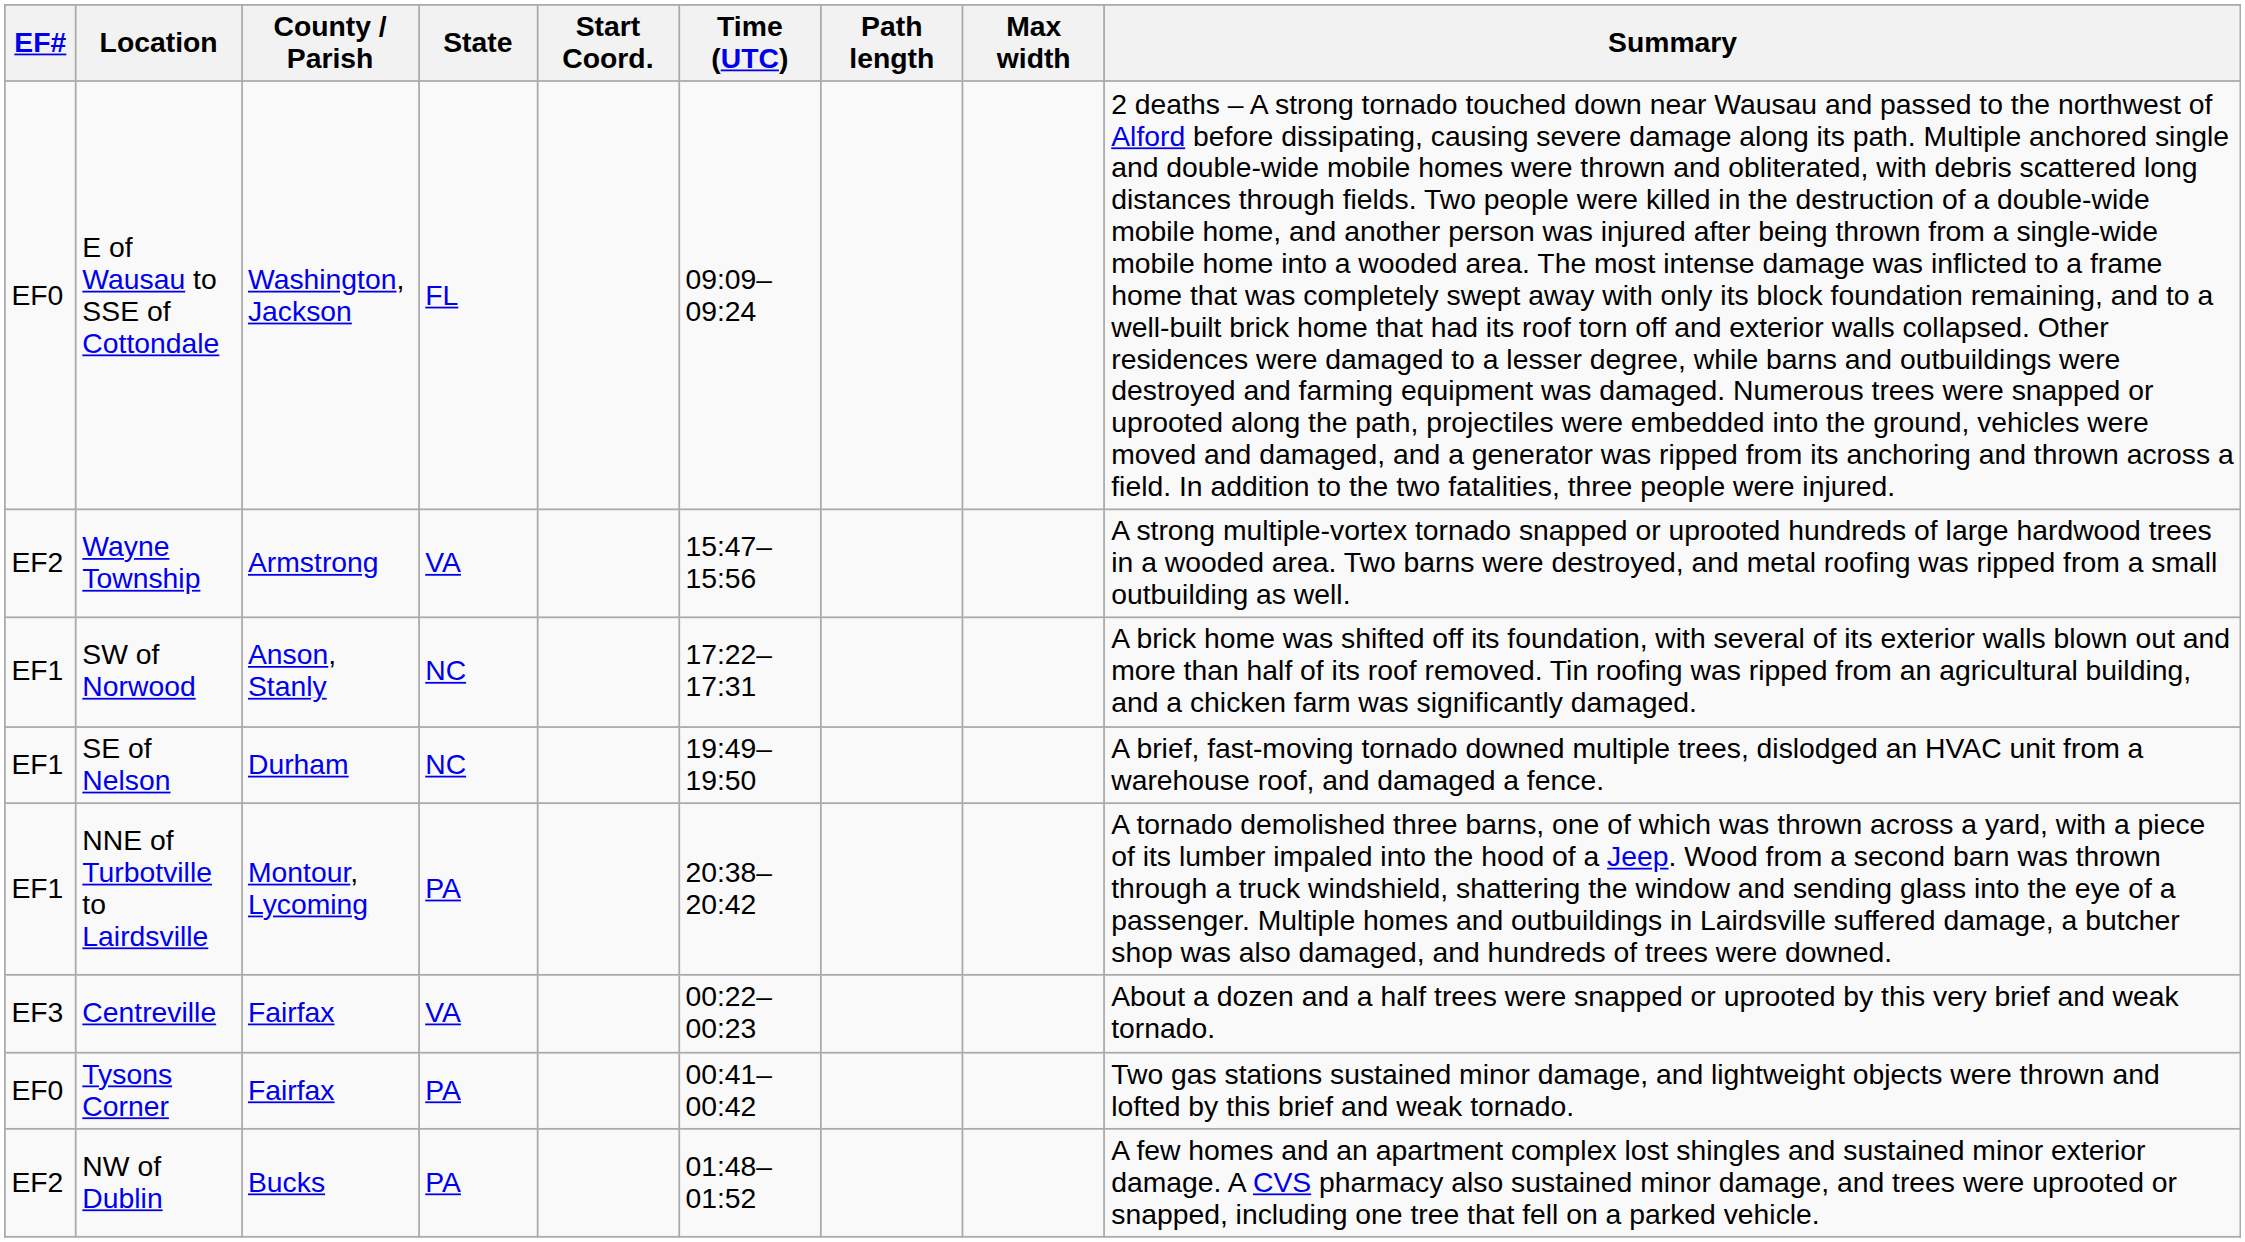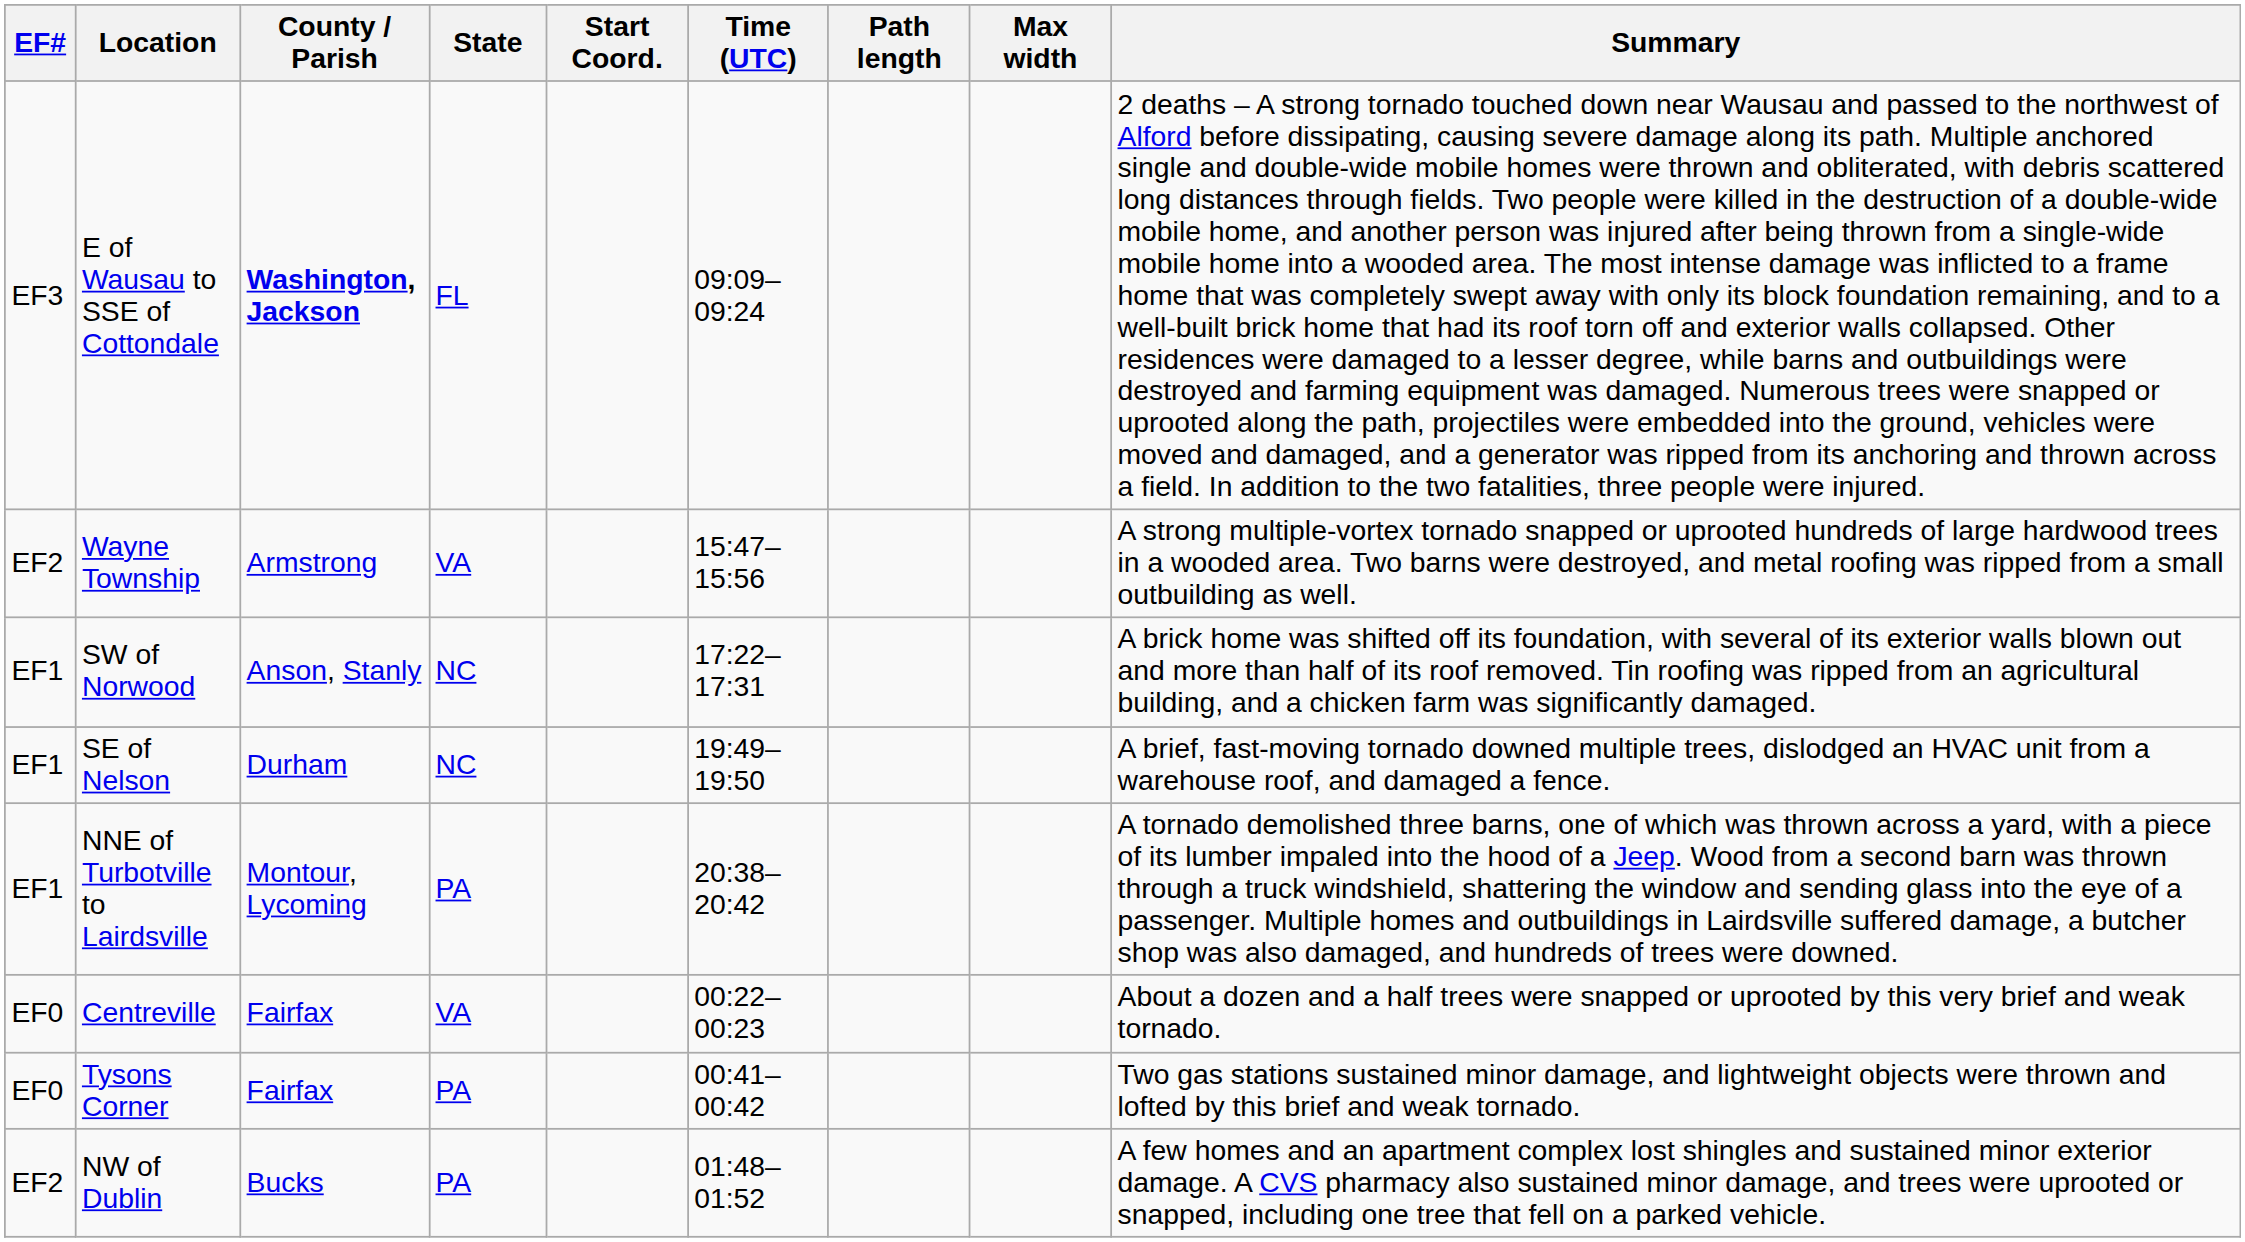(37, 294) EF0 -> (37, 294) EF3
(326, 294) normal -> (331, 294) bold
(37, 1013) EF3 -> (37, 1013) EF0
